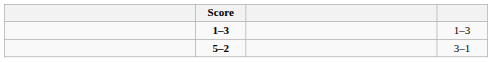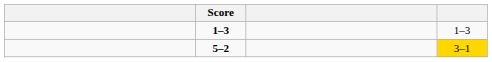(462, 48) no background -> (462, 48) gold background
